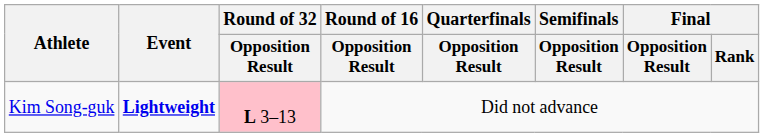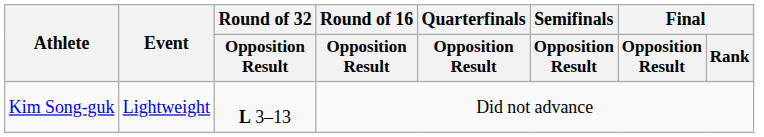(169, 107) bold -> (166, 107) normal
(270, 117) pink background -> (265, 117) no background
